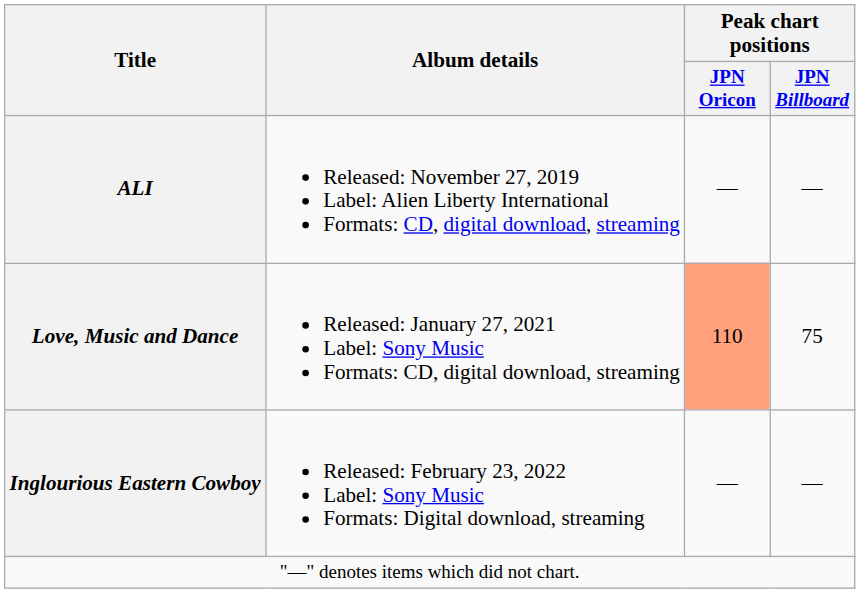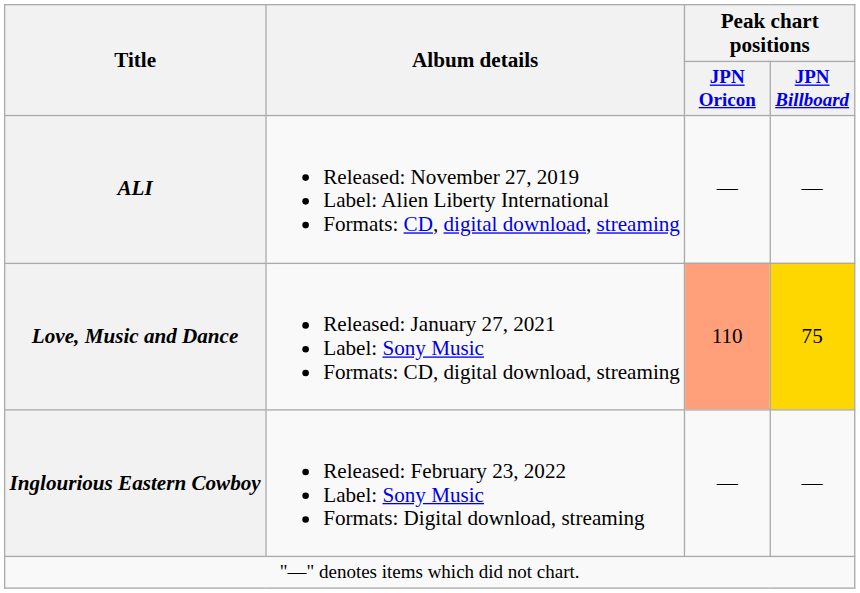(812, 336) no background -> (812, 336) gold background
